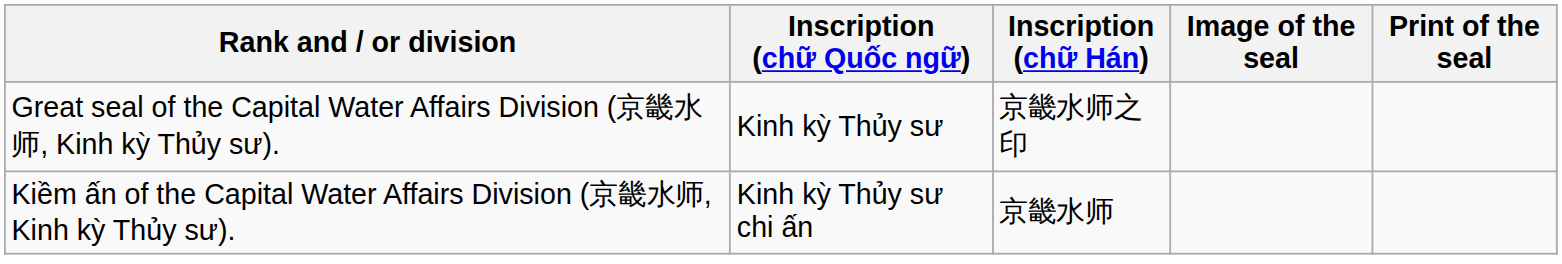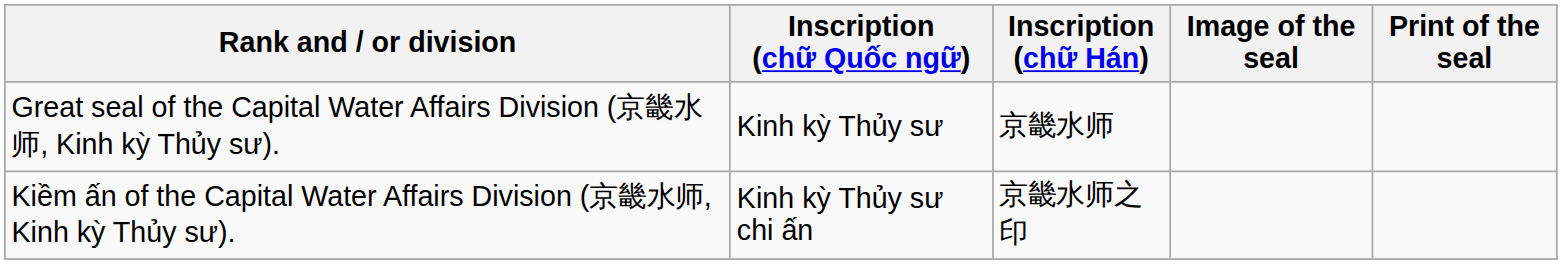(1071, 125) 京畿水师之印 -> (1056, 125) 京畿水师
(1056, 211) 京畿水师 -> (1071, 213) 京畿水师之印
